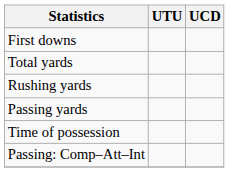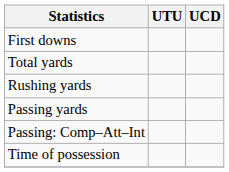rows swapped: (76, 155) <-> (64, 132)
